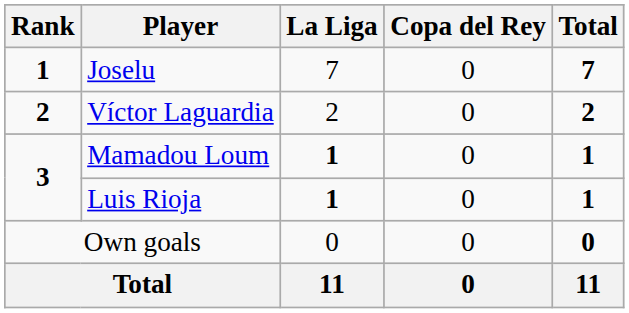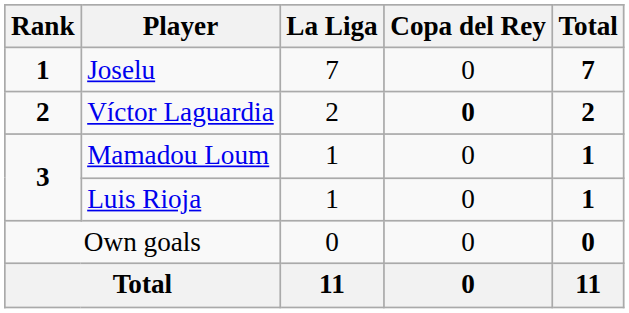(468, 112) normal -> (468, 112) bold
(332, 155) bold -> (332, 155) normal
(332, 198) bold -> (332, 198) normal
